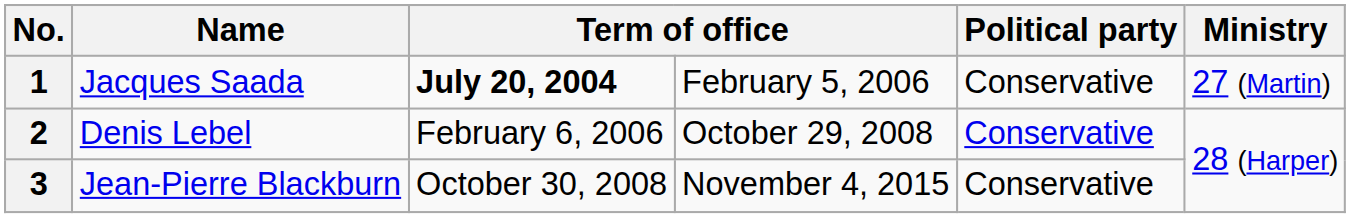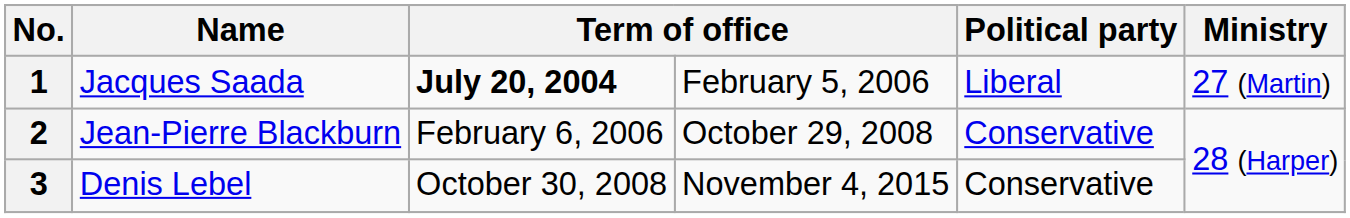(1059, 81) Conservative -> (1013, 81) Liberal
(166, 133) Denis Lebel -> (240, 133) Jean-Pierre Blackburn
(240, 184) Jean-Pierre Blackburn -> (166, 184) Denis Lebel
